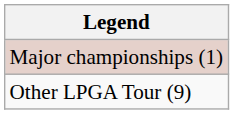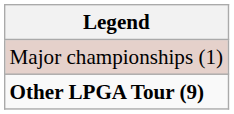(100, 91) normal -> (107, 91) bold
